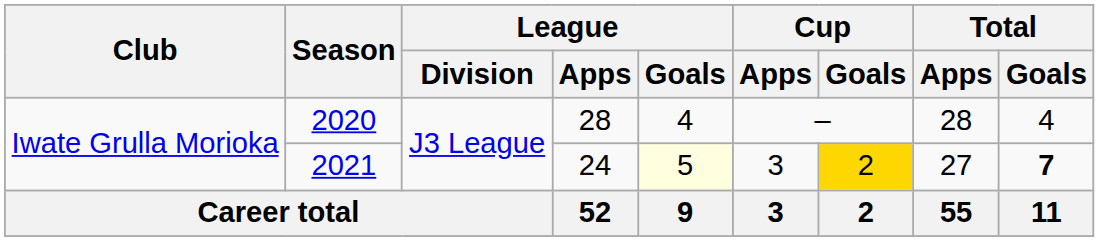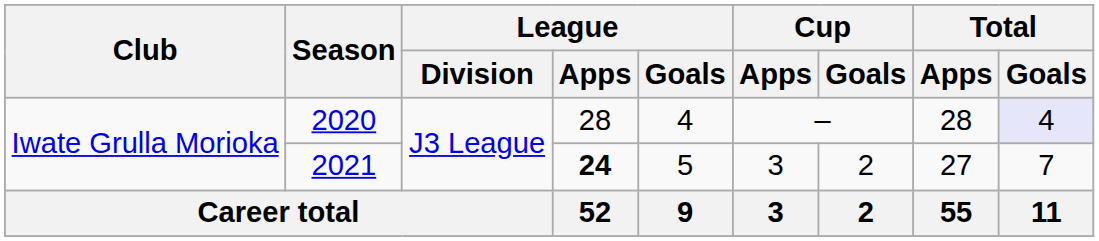(1046, 119) no background -> (1046, 119) lavender background
(595, 166) normal -> (595, 166) bold
(685, 166) lightyellow background -> (685, 166) no background
(866, 166) gold background -> (866, 166) no background
(1046, 166) bold -> (1046, 166) normal
